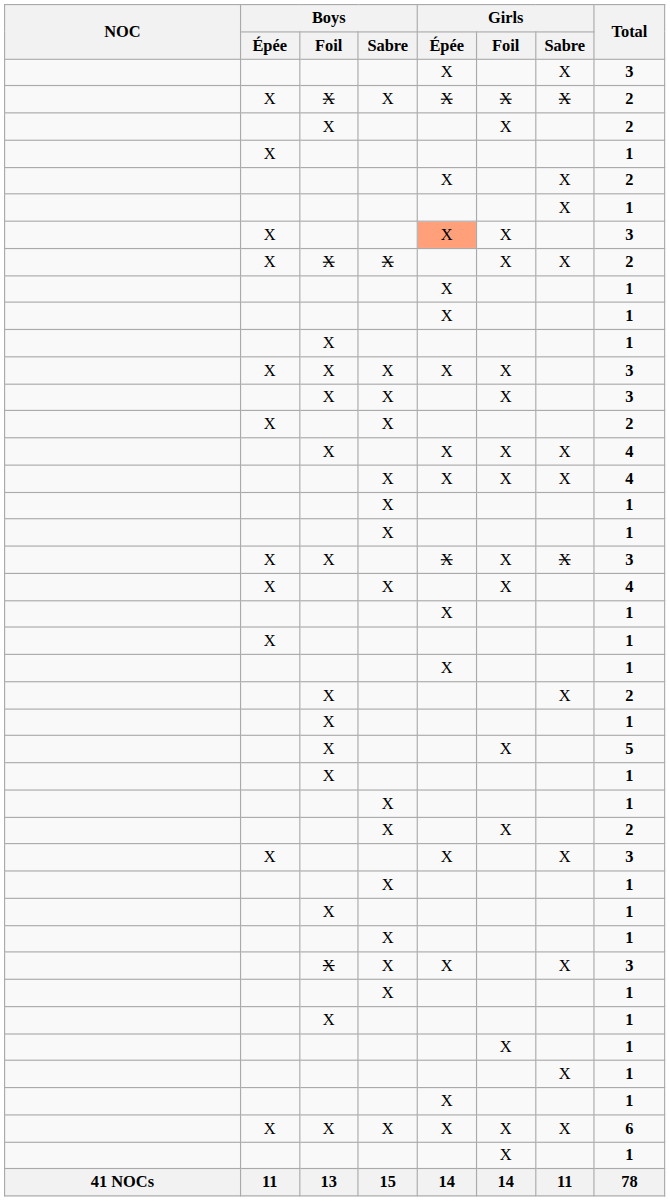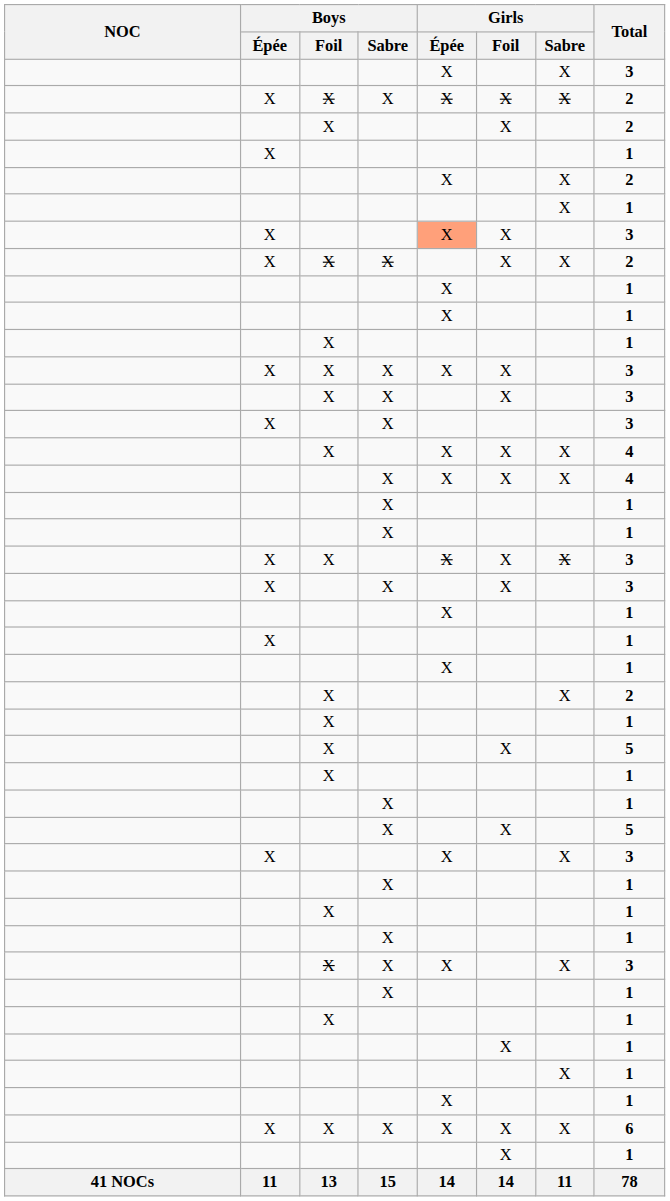(629, 424) 2 -> (629, 424) 3
(629, 587) 4 -> (629, 587) 3
(629, 830) 2 -> (629, 830) 5
